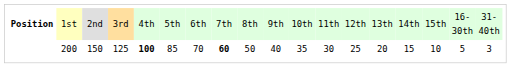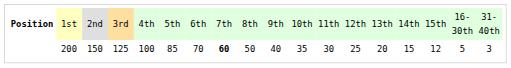(147, 49) bold -> (147, 49) normal
(436, 49) 10 -> (436, 49) 12
